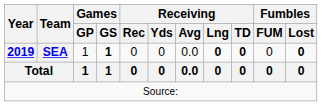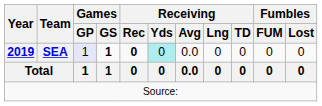(85, 52) no background -> (85, 52) lavender background
(134, 52) normal -> (134, 52) bold
(162, 52) no background -> (162, 52) paleturquoise background
(218, 52) bold -> (218, 52) normal
(243, 52) bold -> (243, 52) normal
(301, 52) bold -> (301, 52) normal
